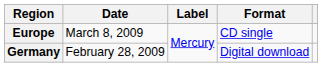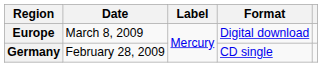(246, 33) CD single -> (265, 33) Digital download
(265, 52) Digital download -> (246, 52) CD single
